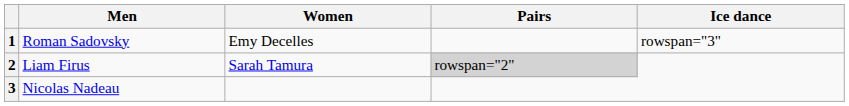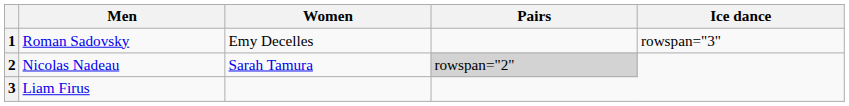(56, 64) Liam Firus -> (71, 64) Nicolas Nadeau
(71, 88) Nicolas Nadeau -> (56, 88) Liam Firus
